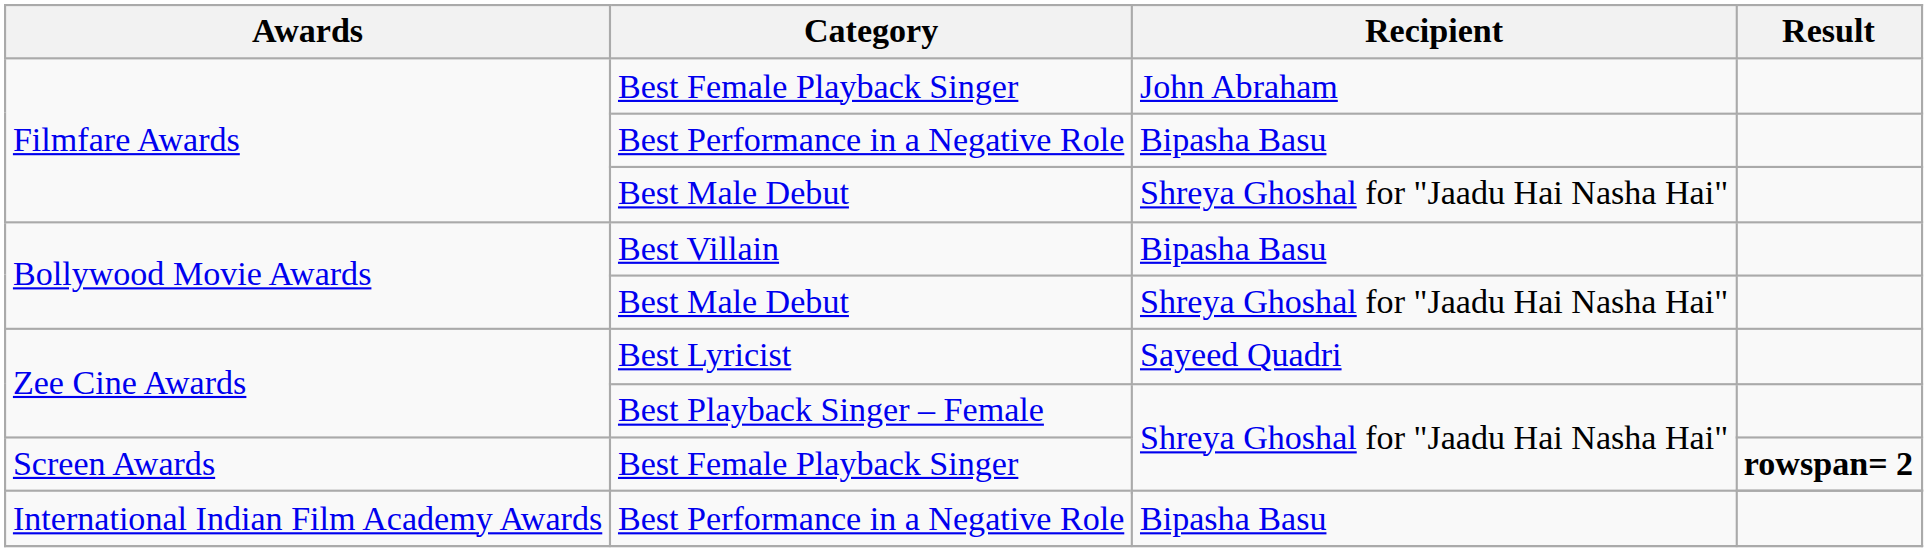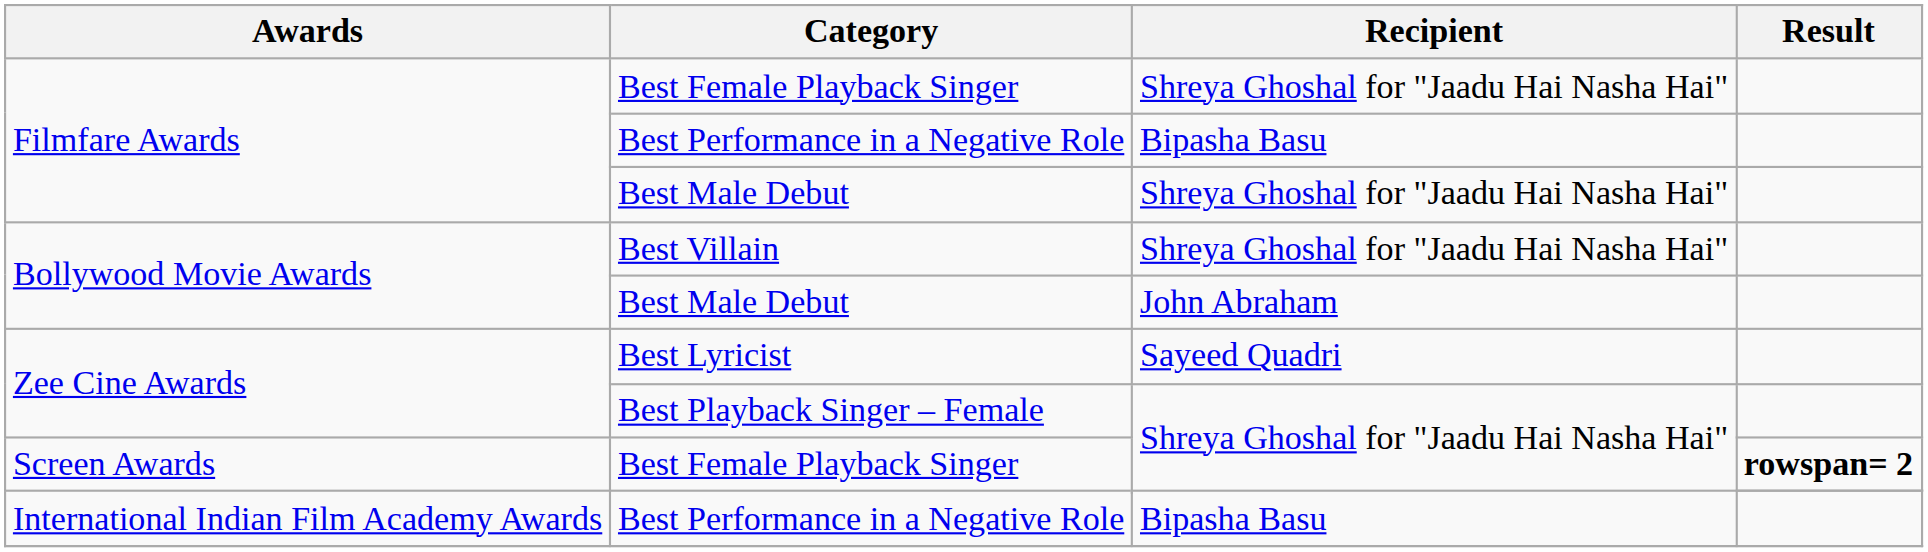(1239, 85) John Abraham -> (1434, 85) Shreya Ghoshal for "Jaadu Hai Nasha Hai"
(1233, 247) Bipasha Basu -> (1434, 247) Shreya Ghoshal for "Jaadu Hai Nasha Hai"
(1434, 301) Shreya Ghoshal for "Jaadu Hai Nasha Hai" -> (1239, 301) John Abraham
